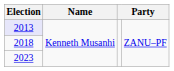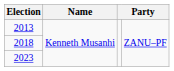(24, 27) lavender background -> (24, 27) no background
